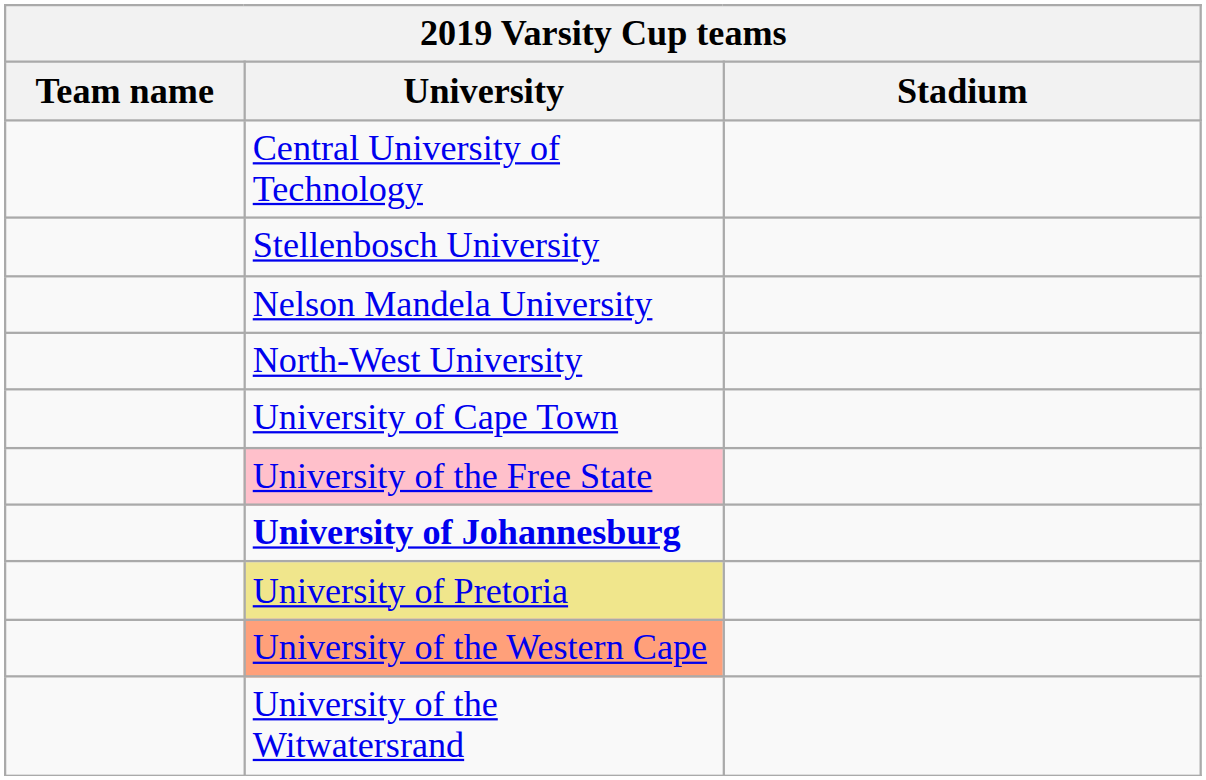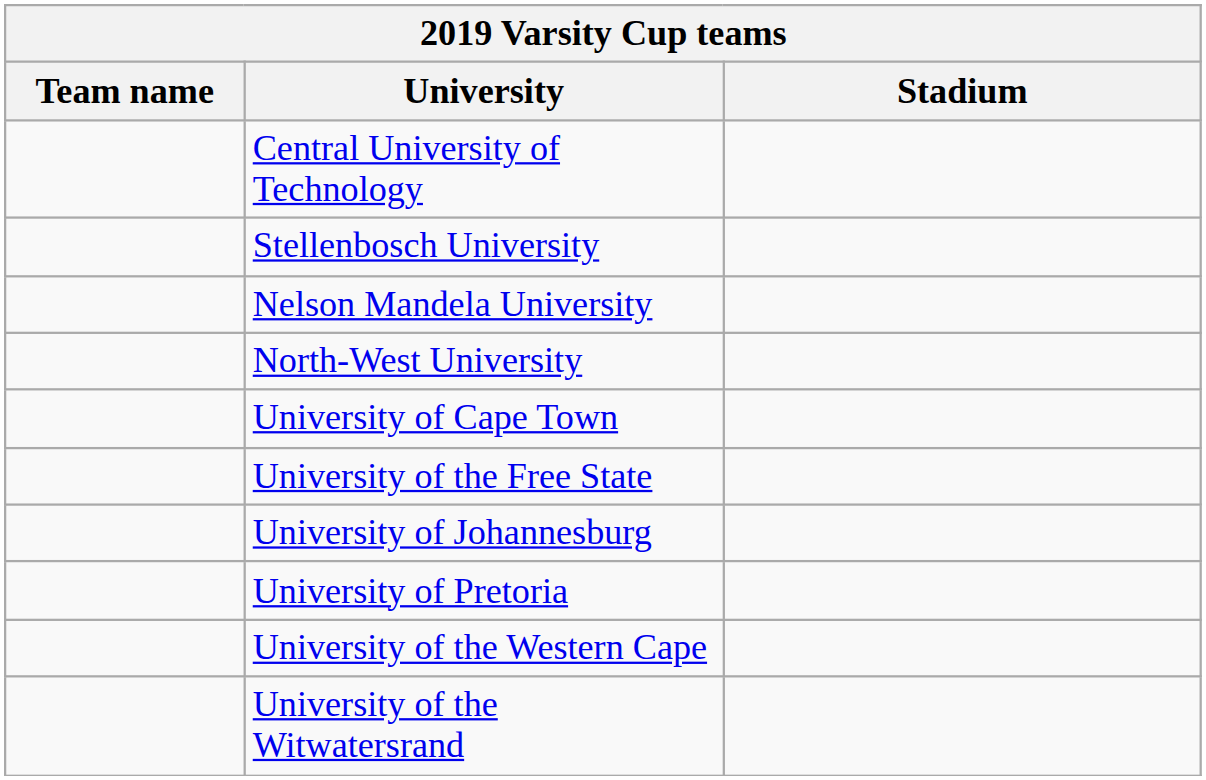(453, 475) pink background -> (453, 475) no background
(467, 532) bold -> (452, 532) normal
(410, 589) khaki background -> (410, 589) no background
(480, 647) lightsalmon background -> (480, 647) no background
